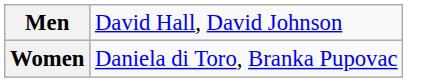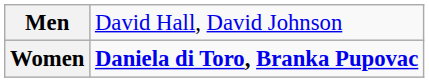(246, 58) normal -> (257, 58) bold
